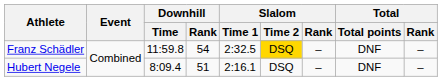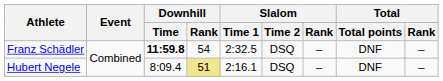(165, 50) normal -> (166, 50) bold
(281, 50) gold background -> (282, 50) no background
(203, 68) no background -> (204, 68) khaki background
